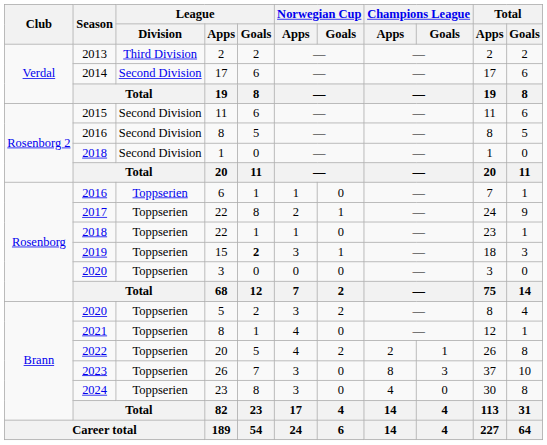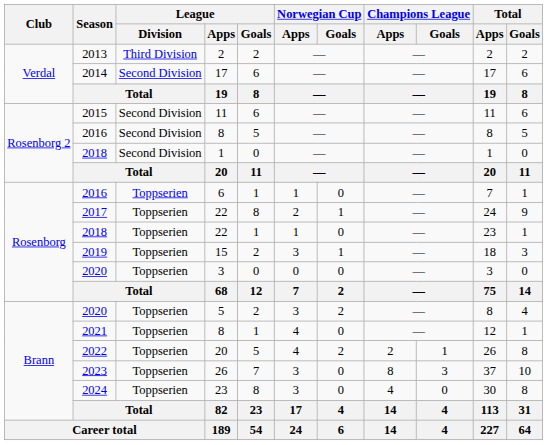(256, 251) bold -> (256, 251) normal
